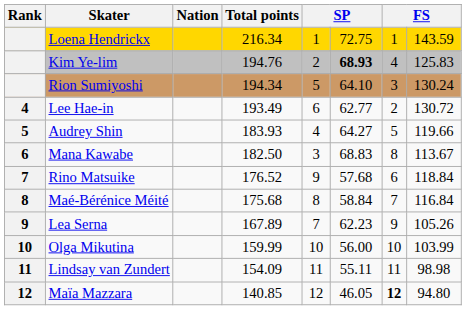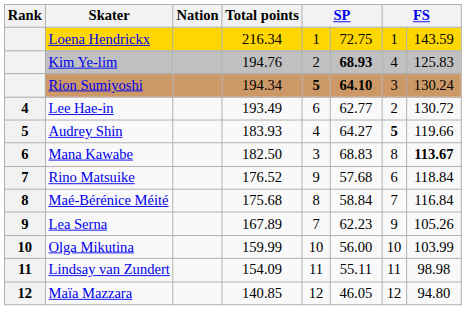(316, 85) normal -> (316, 85) bold
(356, 85) normal -> (356, 85) bold
(394, 131) normal -> (394, 131) bold
(434, 154) normal -> (434, 154) bold
(394, 293) bold -> (394, 293) normal
